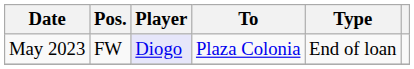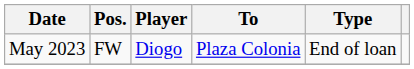(159, 49) lavender background -> (159, 49) no background
